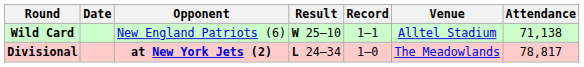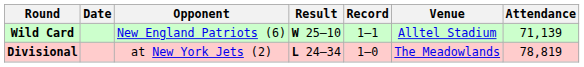(541, 33) 71,138 -> (541, 33) 71,139
(202, 52) bold -> (202, 52) normal
(541, 52) 78,817 -> (541, 52) 78,819
